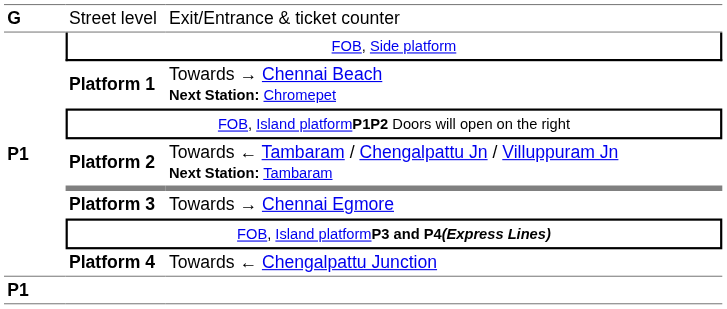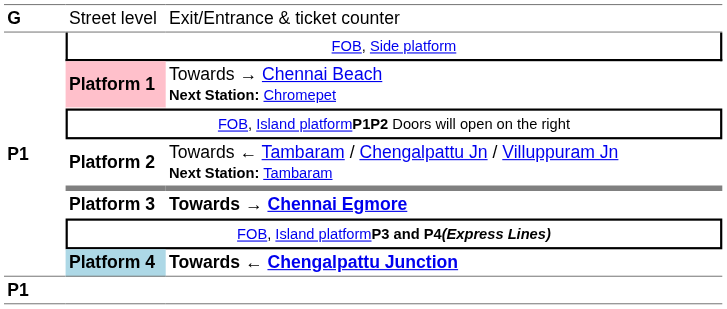(112, 84) no background -> (112, 84) pink background
(282, 204) normal -> (288, 204) bold
(112, 262) no background -> (112, 262) lightblue background
(303, 262) normal -> (314, 262) bold
